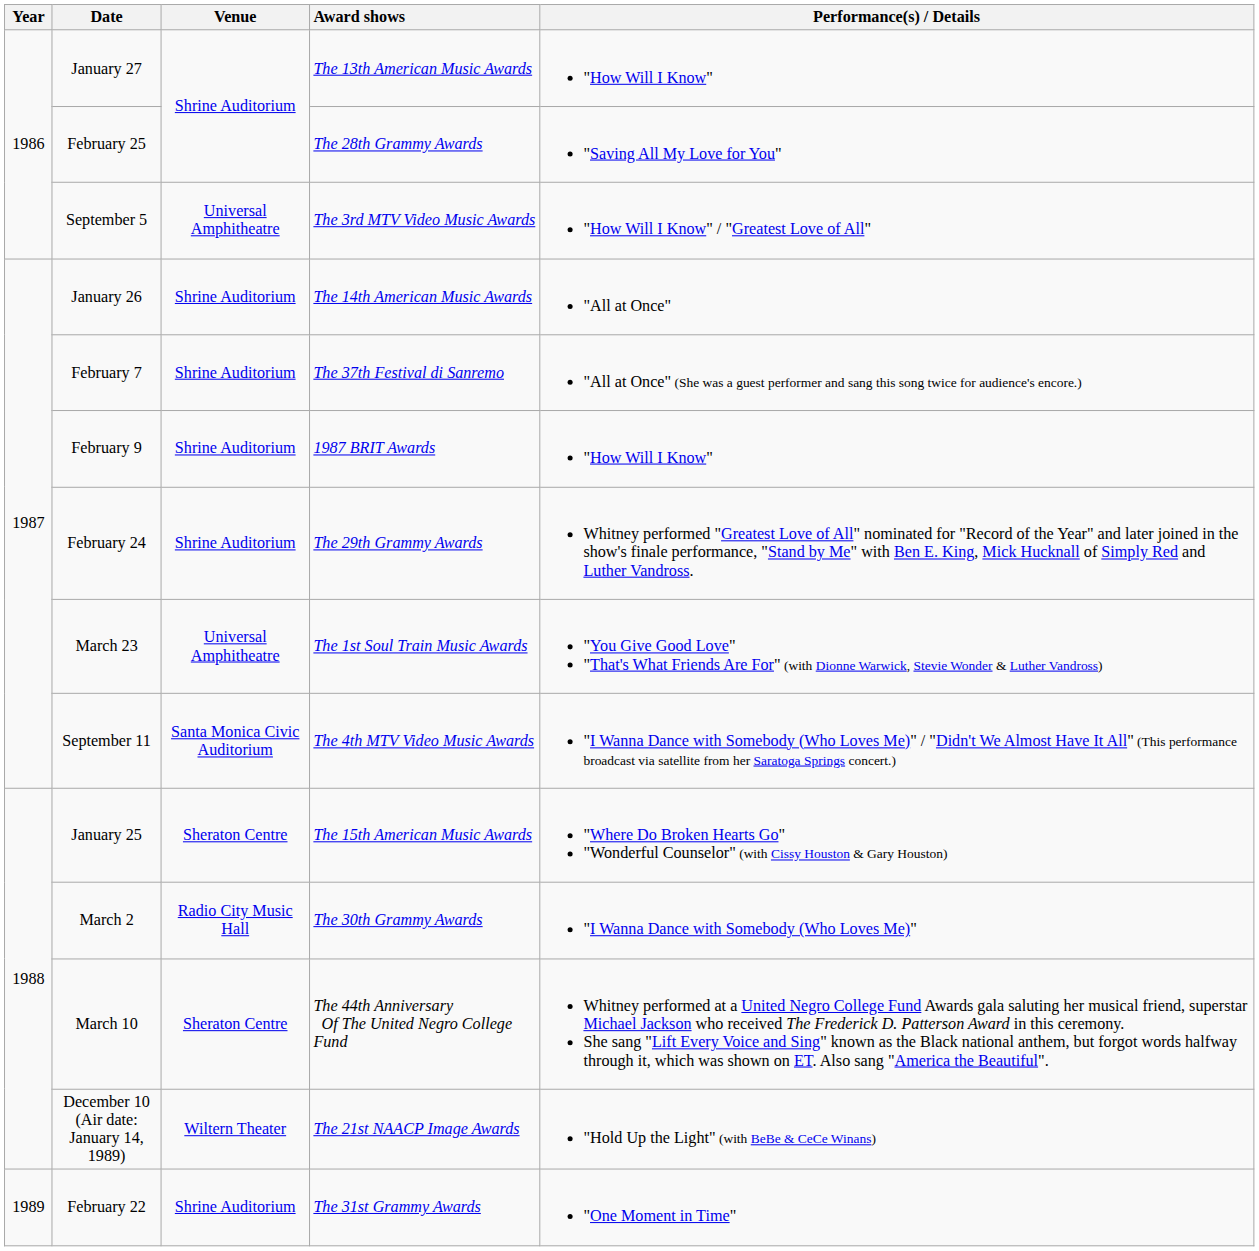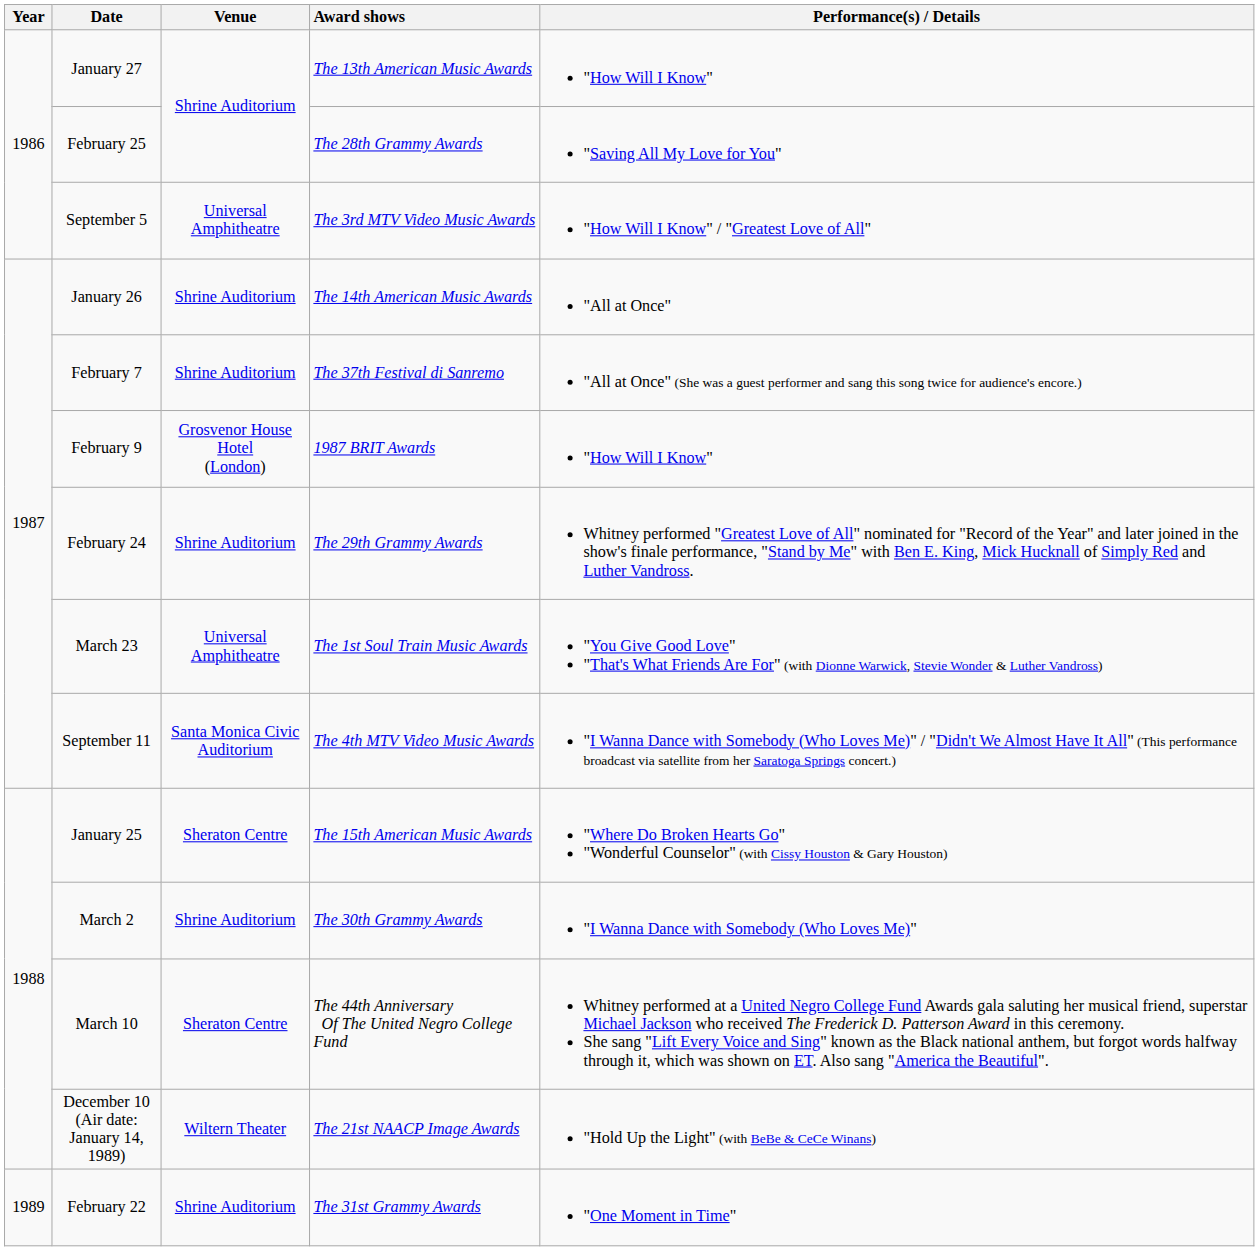(235, 448) Shrine Auditorium -> (235, 448) Grosvenor House Hotel (London)
(235, 920) Radio City Music Hall -> (235, 920) Shrine Auditorium
